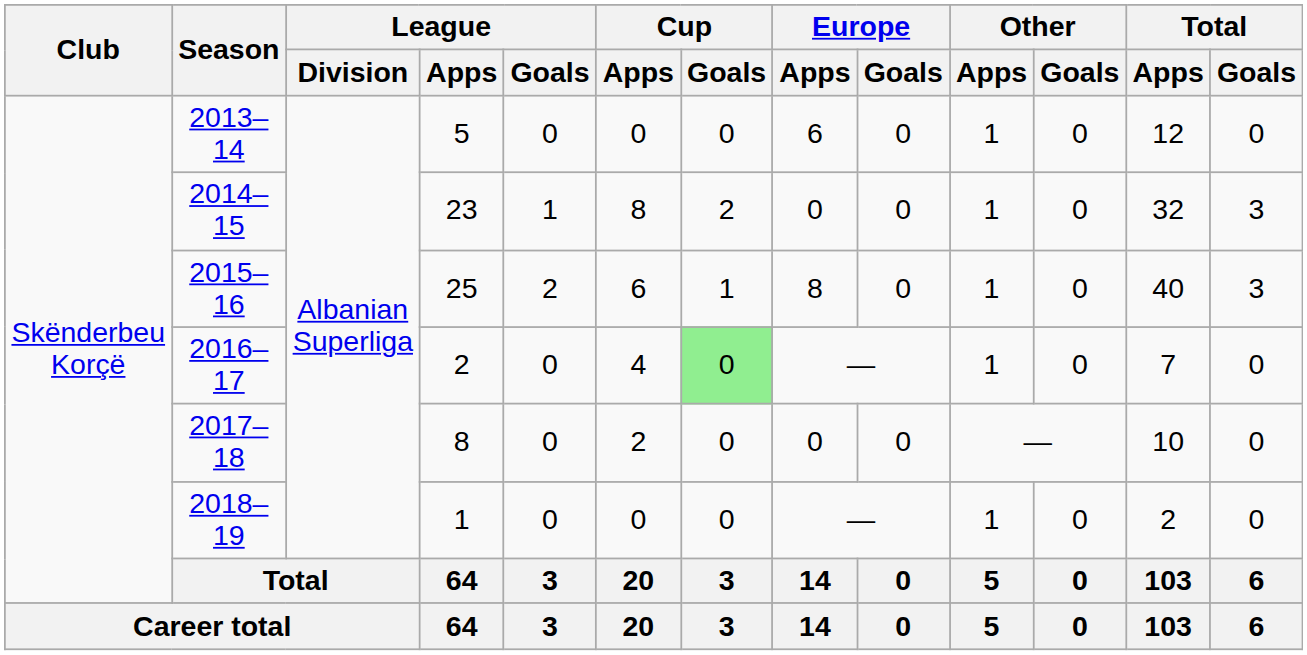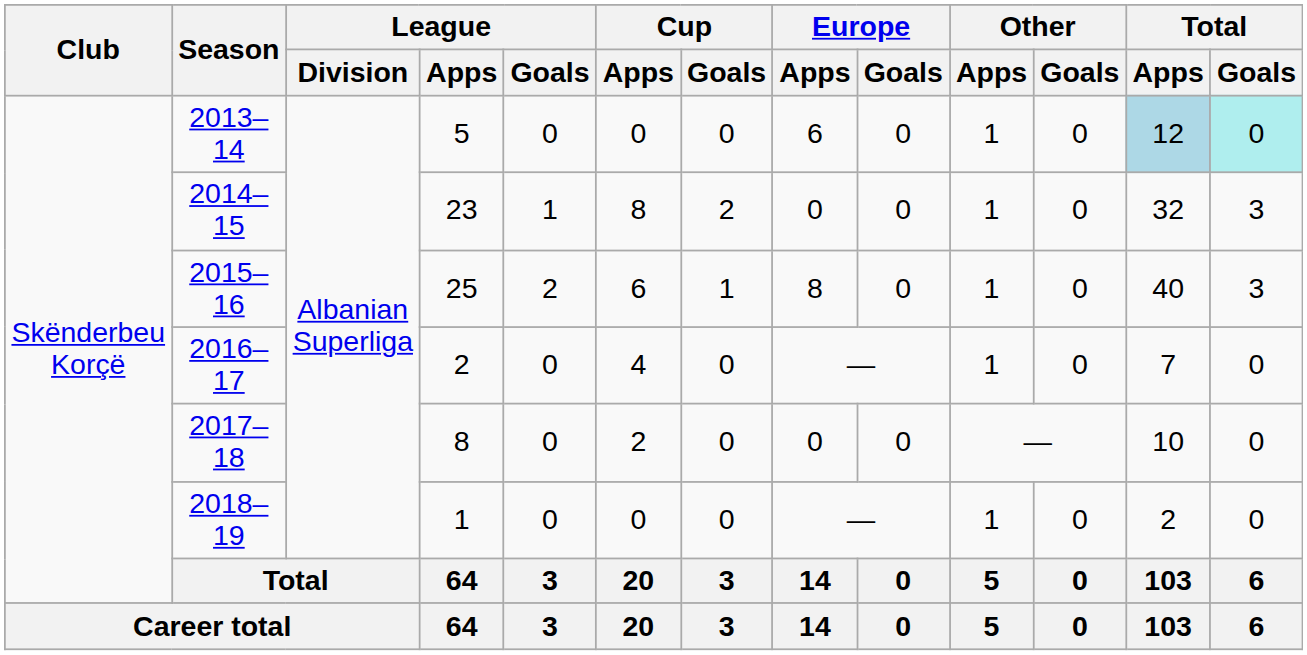(1168, 133) no background -> (1168, 133) lightblue background
(1256, 133) no background -> (1256, 133) paleturquoise background
(727, 365) lightgreen background -> (727, 365) no background
